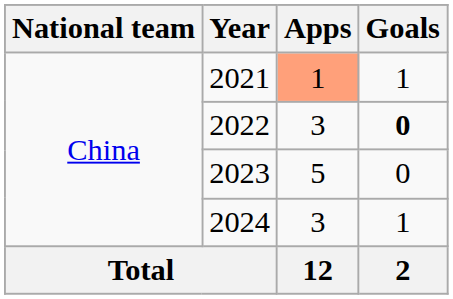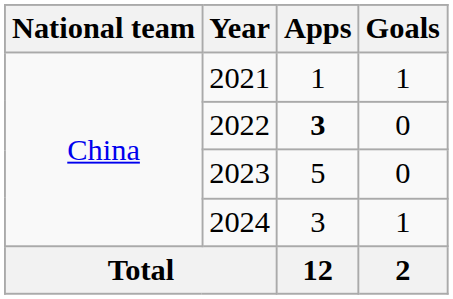(318, 76) lightsalmon background -> (318, 76) no background
(318, 125) normal -> (318, 125) bold
(403, 125) bold -> (403, 125) normal
